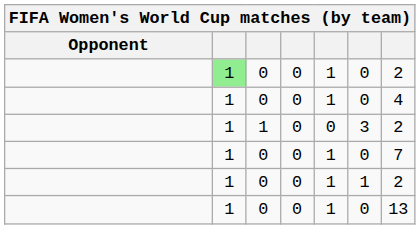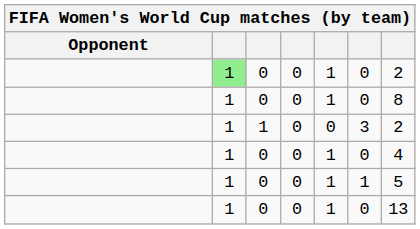(398, 100) 4 -> (398, 100) 8
(398, 155) 7 -> (398, 155) 4
(398, 182) 2 -> (398, 182) 5
